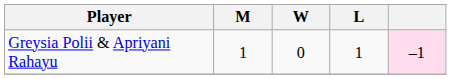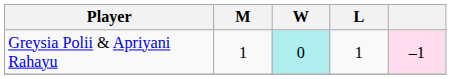(301, 52) no background -> (301, 52) paleturquoise background
